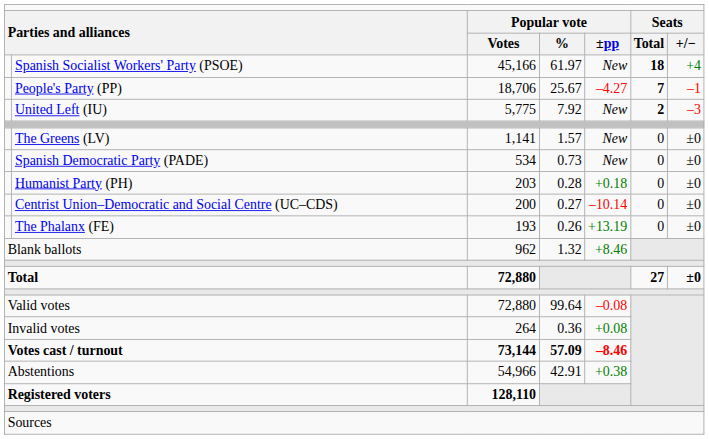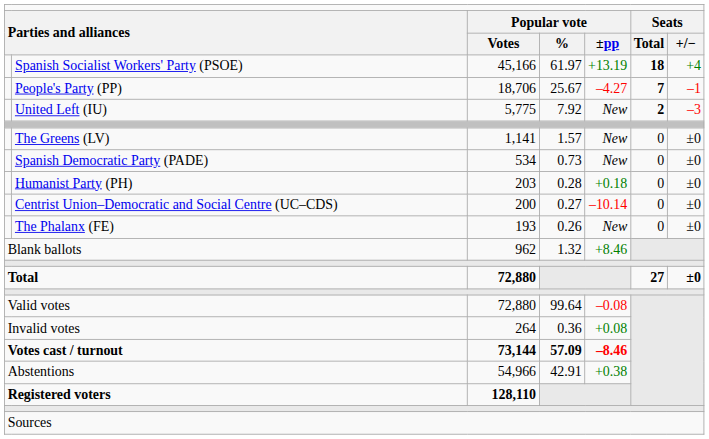(615, 66) New -> (608, 66) +13.19
(608, 227) +13.19 -> (615, 227) New
